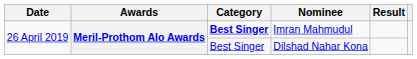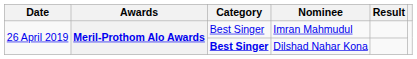(239, 29) bold -> (237, 29) normal
(237, 46) normal -> (239, 46) bold
